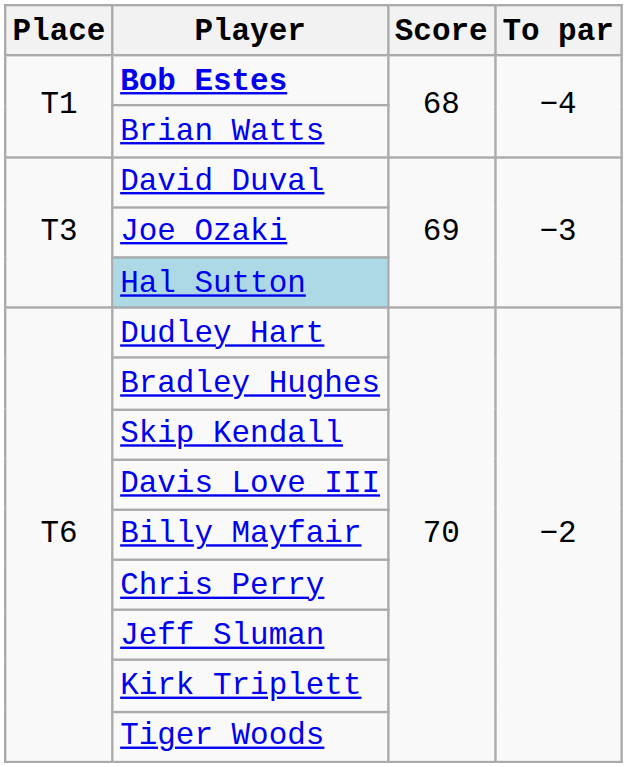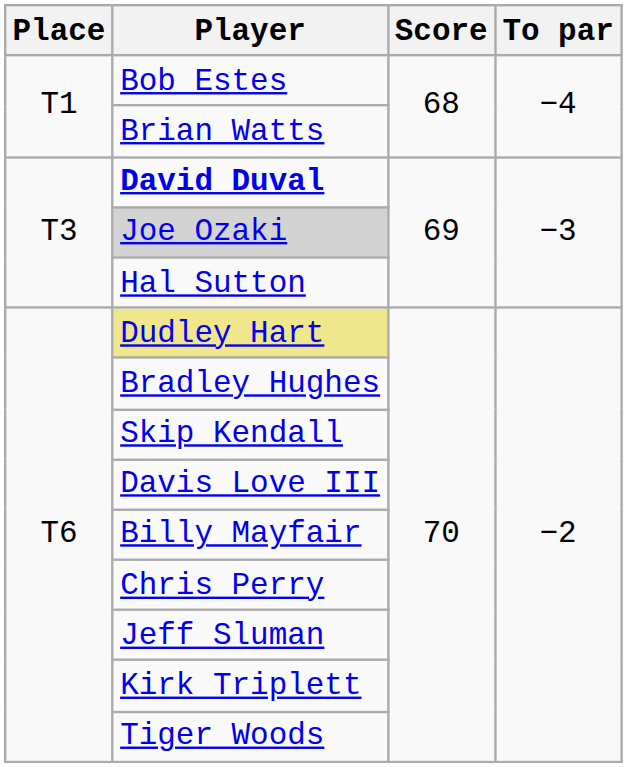(204, 81) bold -> (204, 81) normal
(222, 182) normal -> (222, 182) bold
(204, 232) no background -> (204, 232) lightgrey background
(213, 283) lightblue background -> (213, 283) no background
(222, 333) no background -> (222, 333) khaki background
